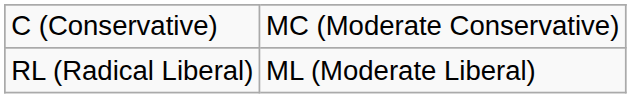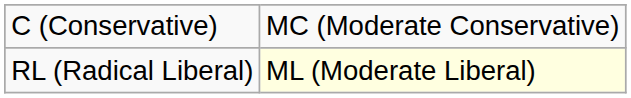(401, 69) no background -> (401, 69) lightyellow background
